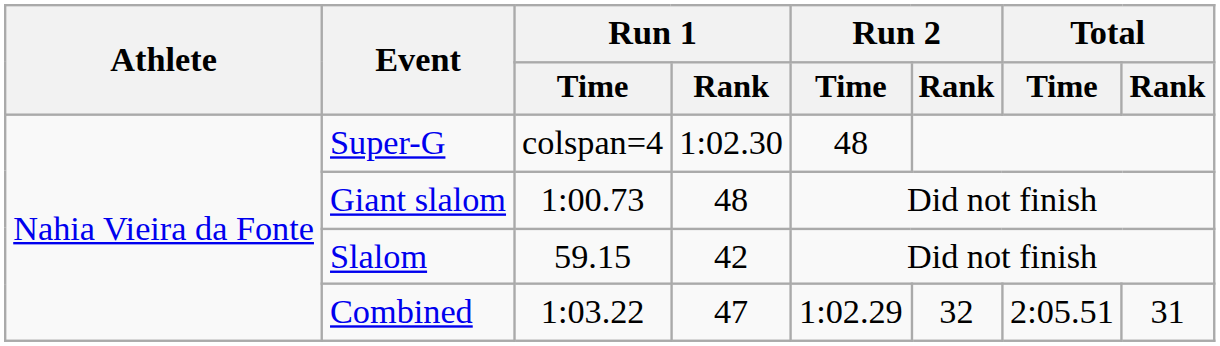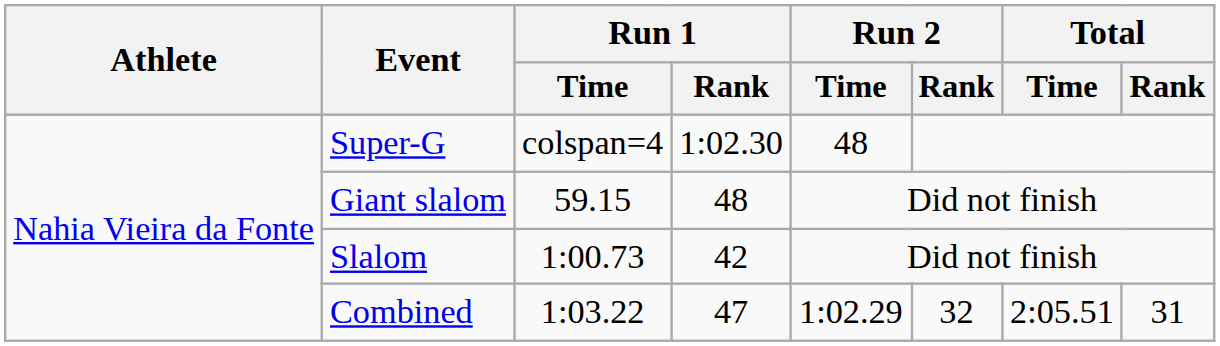(593, 199) 1:00.73 -> (593, 199) 59.15
(593, 256) 59.15 -> (593, 256) 1:00.73
